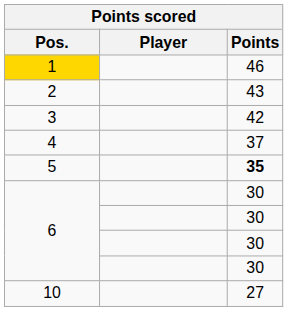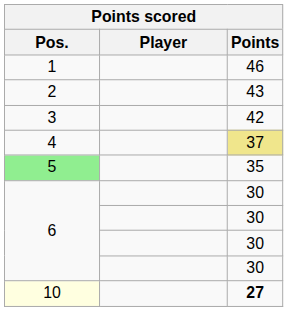(52, 67) gold background -> (52, 67) no background
(255, 142) no background -> (255, 142) khaki background
(52, 167) no background -> (52, 167) lightgreen background
(255, 167) bold -> (255, 167) normal
(52, 293) no background -> (52, 293) lightyellow background
(255, 293) normal -> (255, 293) bold
